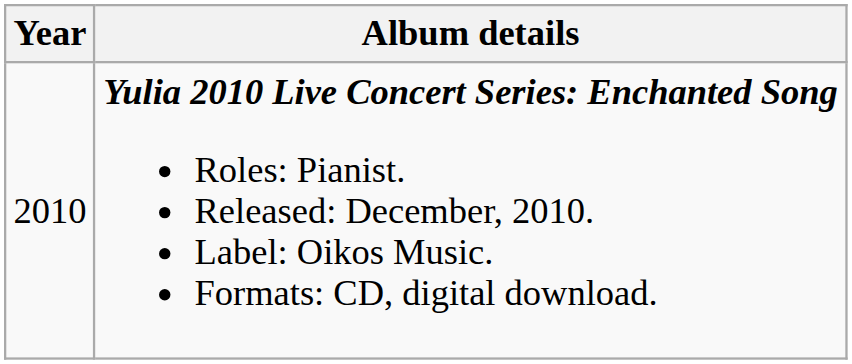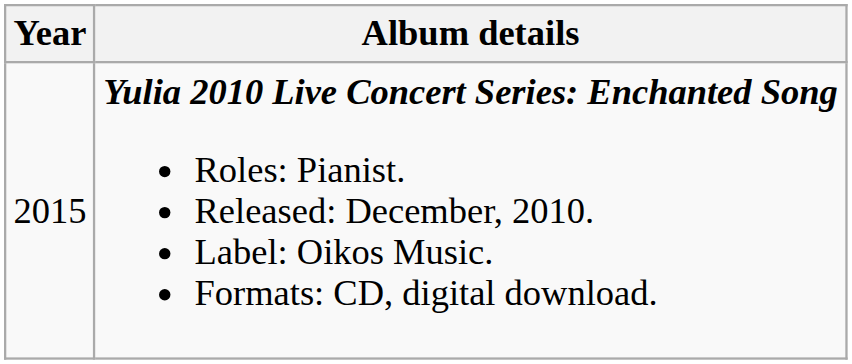(50, 209) 2010 -> (50, 209) 2015
